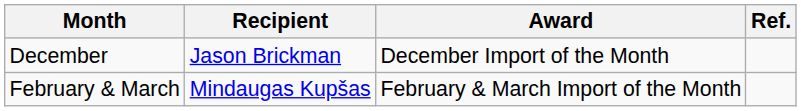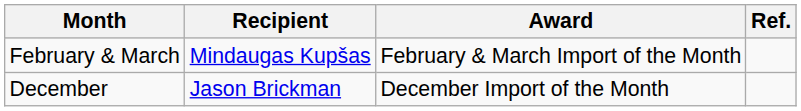rows swapped: (59, 55) <-> (95, 88)
